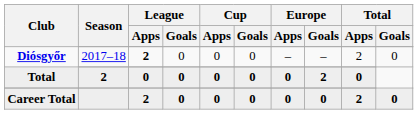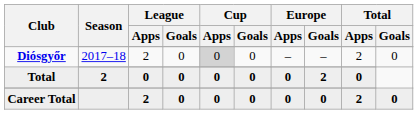(146, 57) bold -> (146, 57) normal
(217, 57) no background -> (217, 57) lightgrey background
